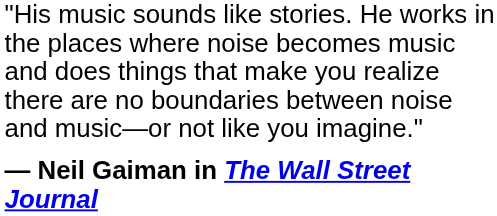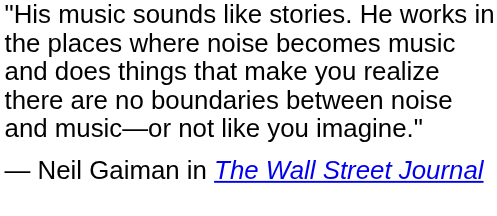(207, 185) bold -> (244, 170) normal
